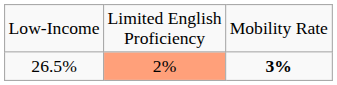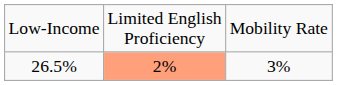(279, 66) bold -> (279, 66) normal
